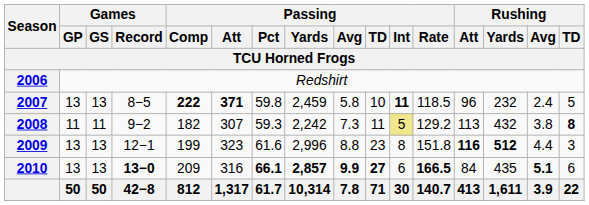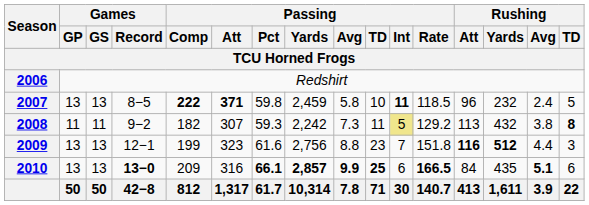(309, 146) 2,996 -> (309, 146) 2,756
(402, 146) 8 -> (402, 146) 7
(378, 168) 27 -> (378, 168) 25
